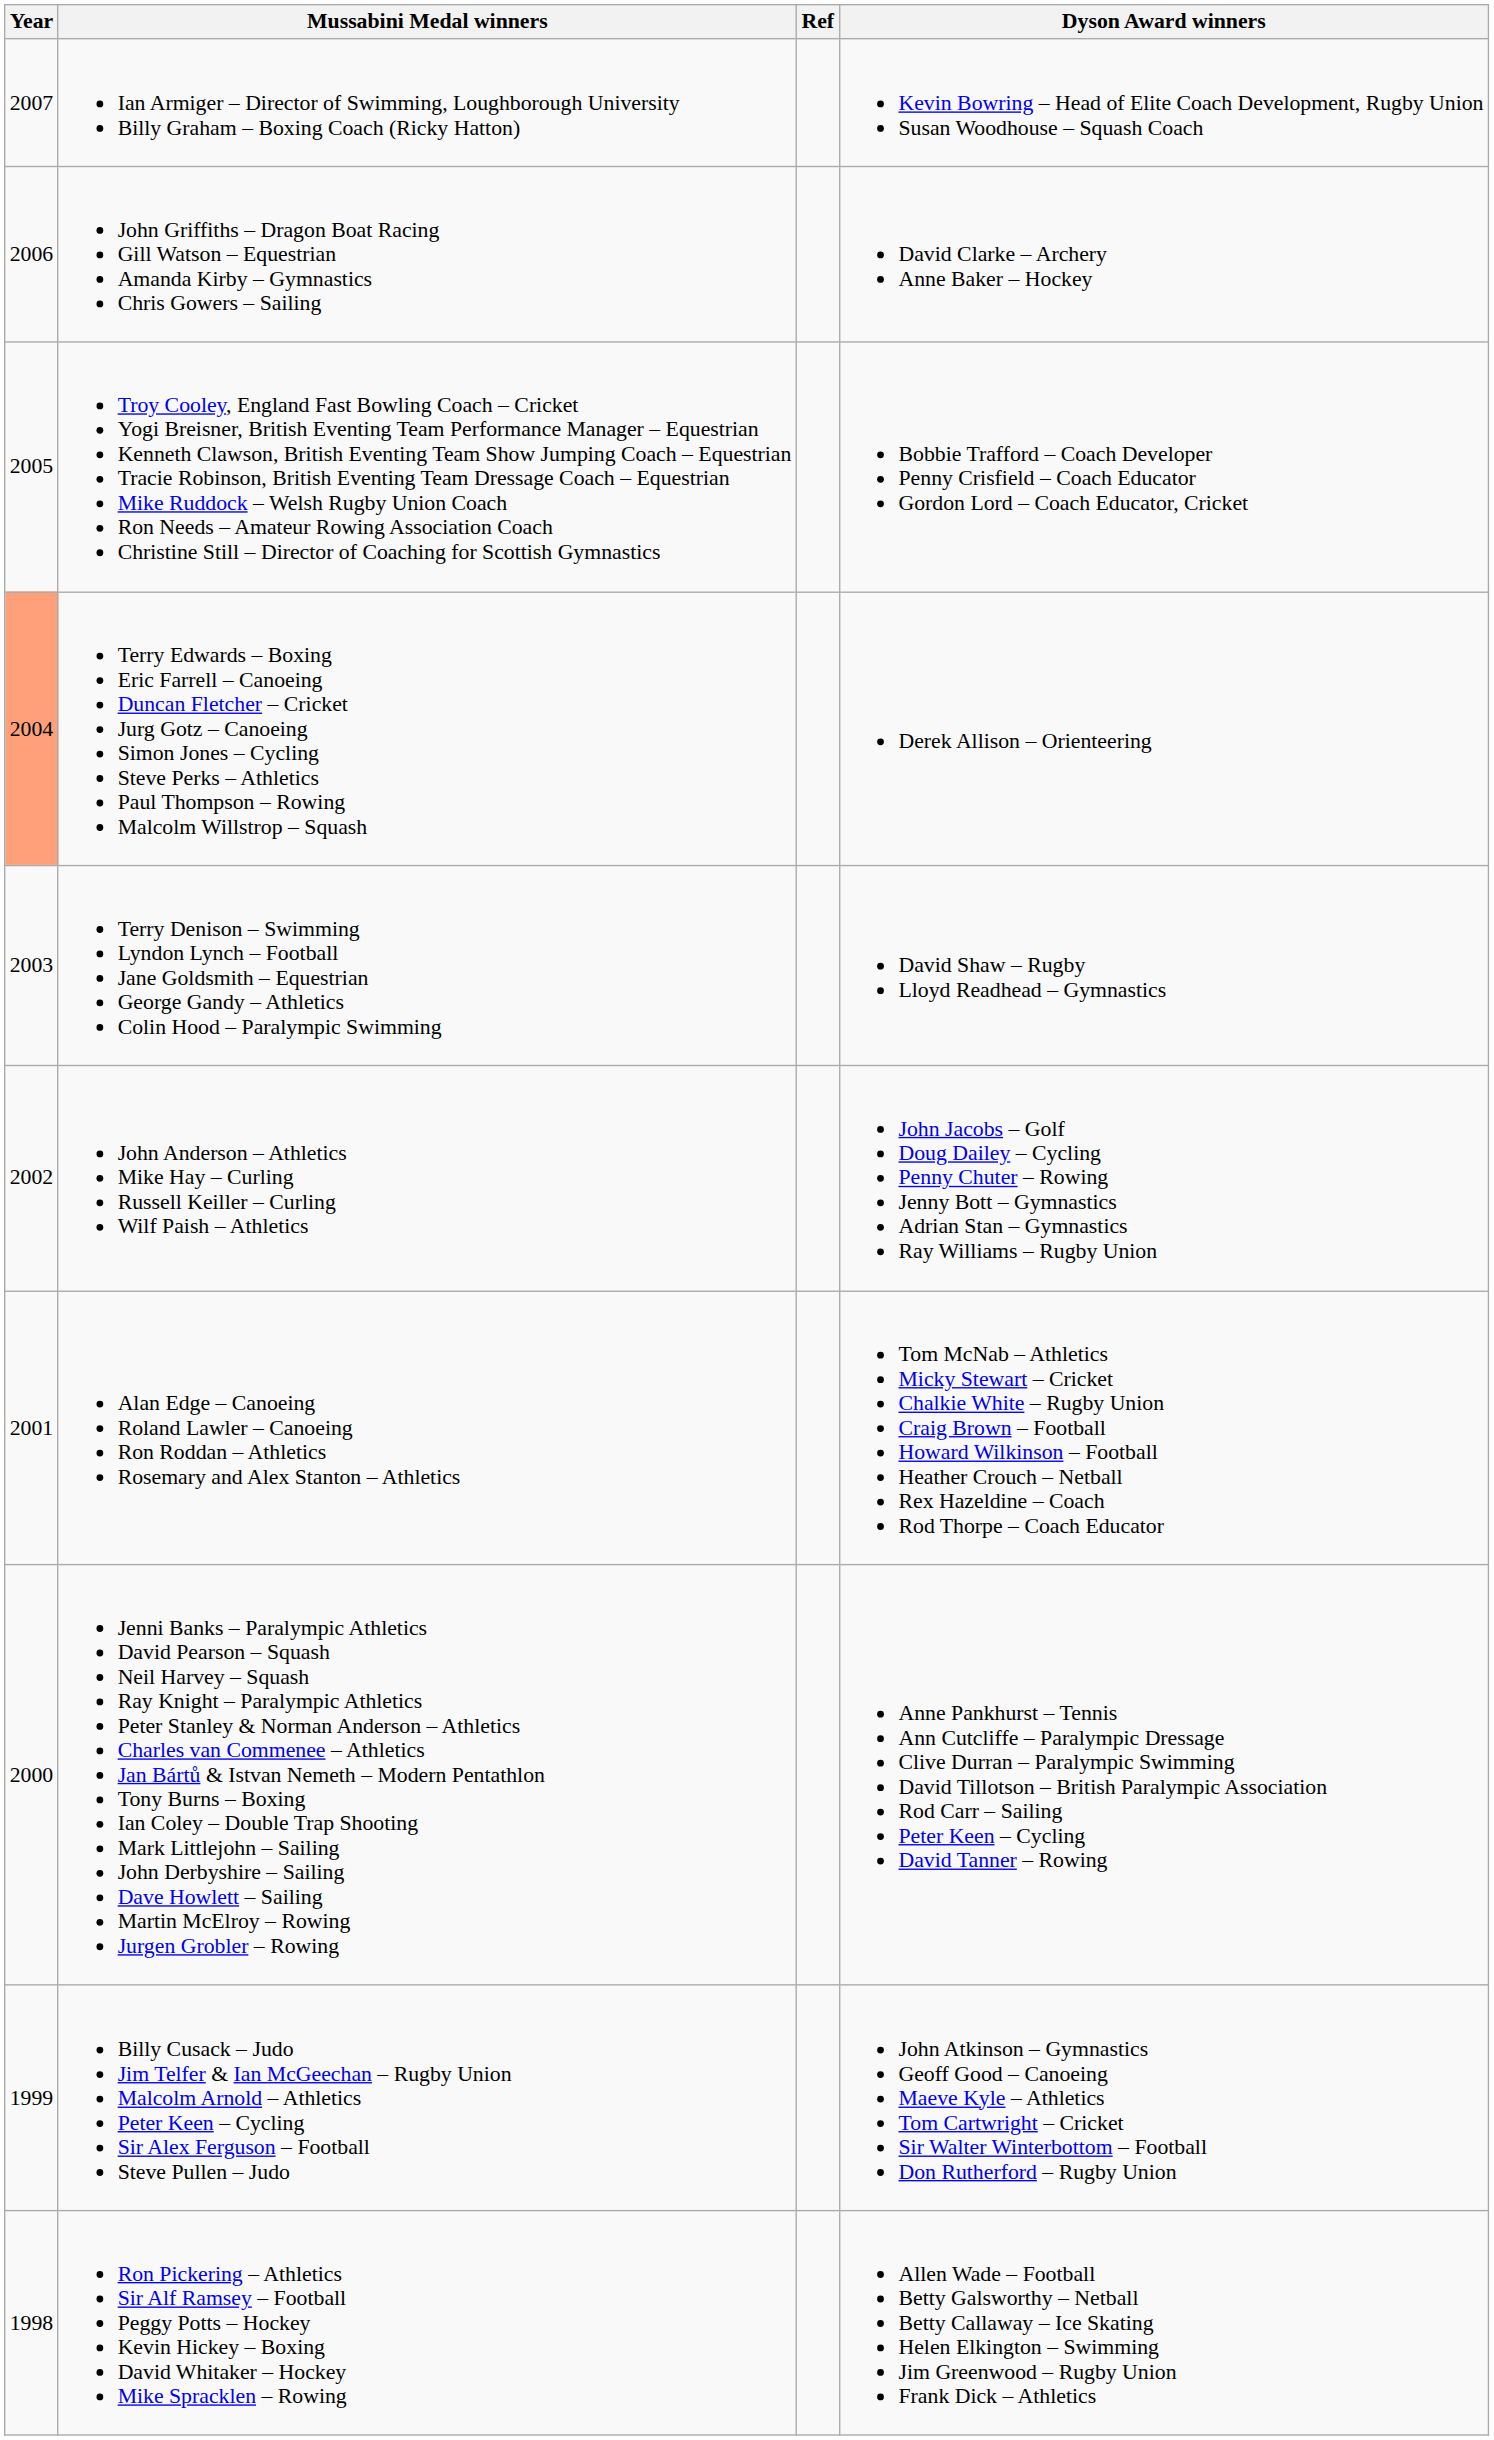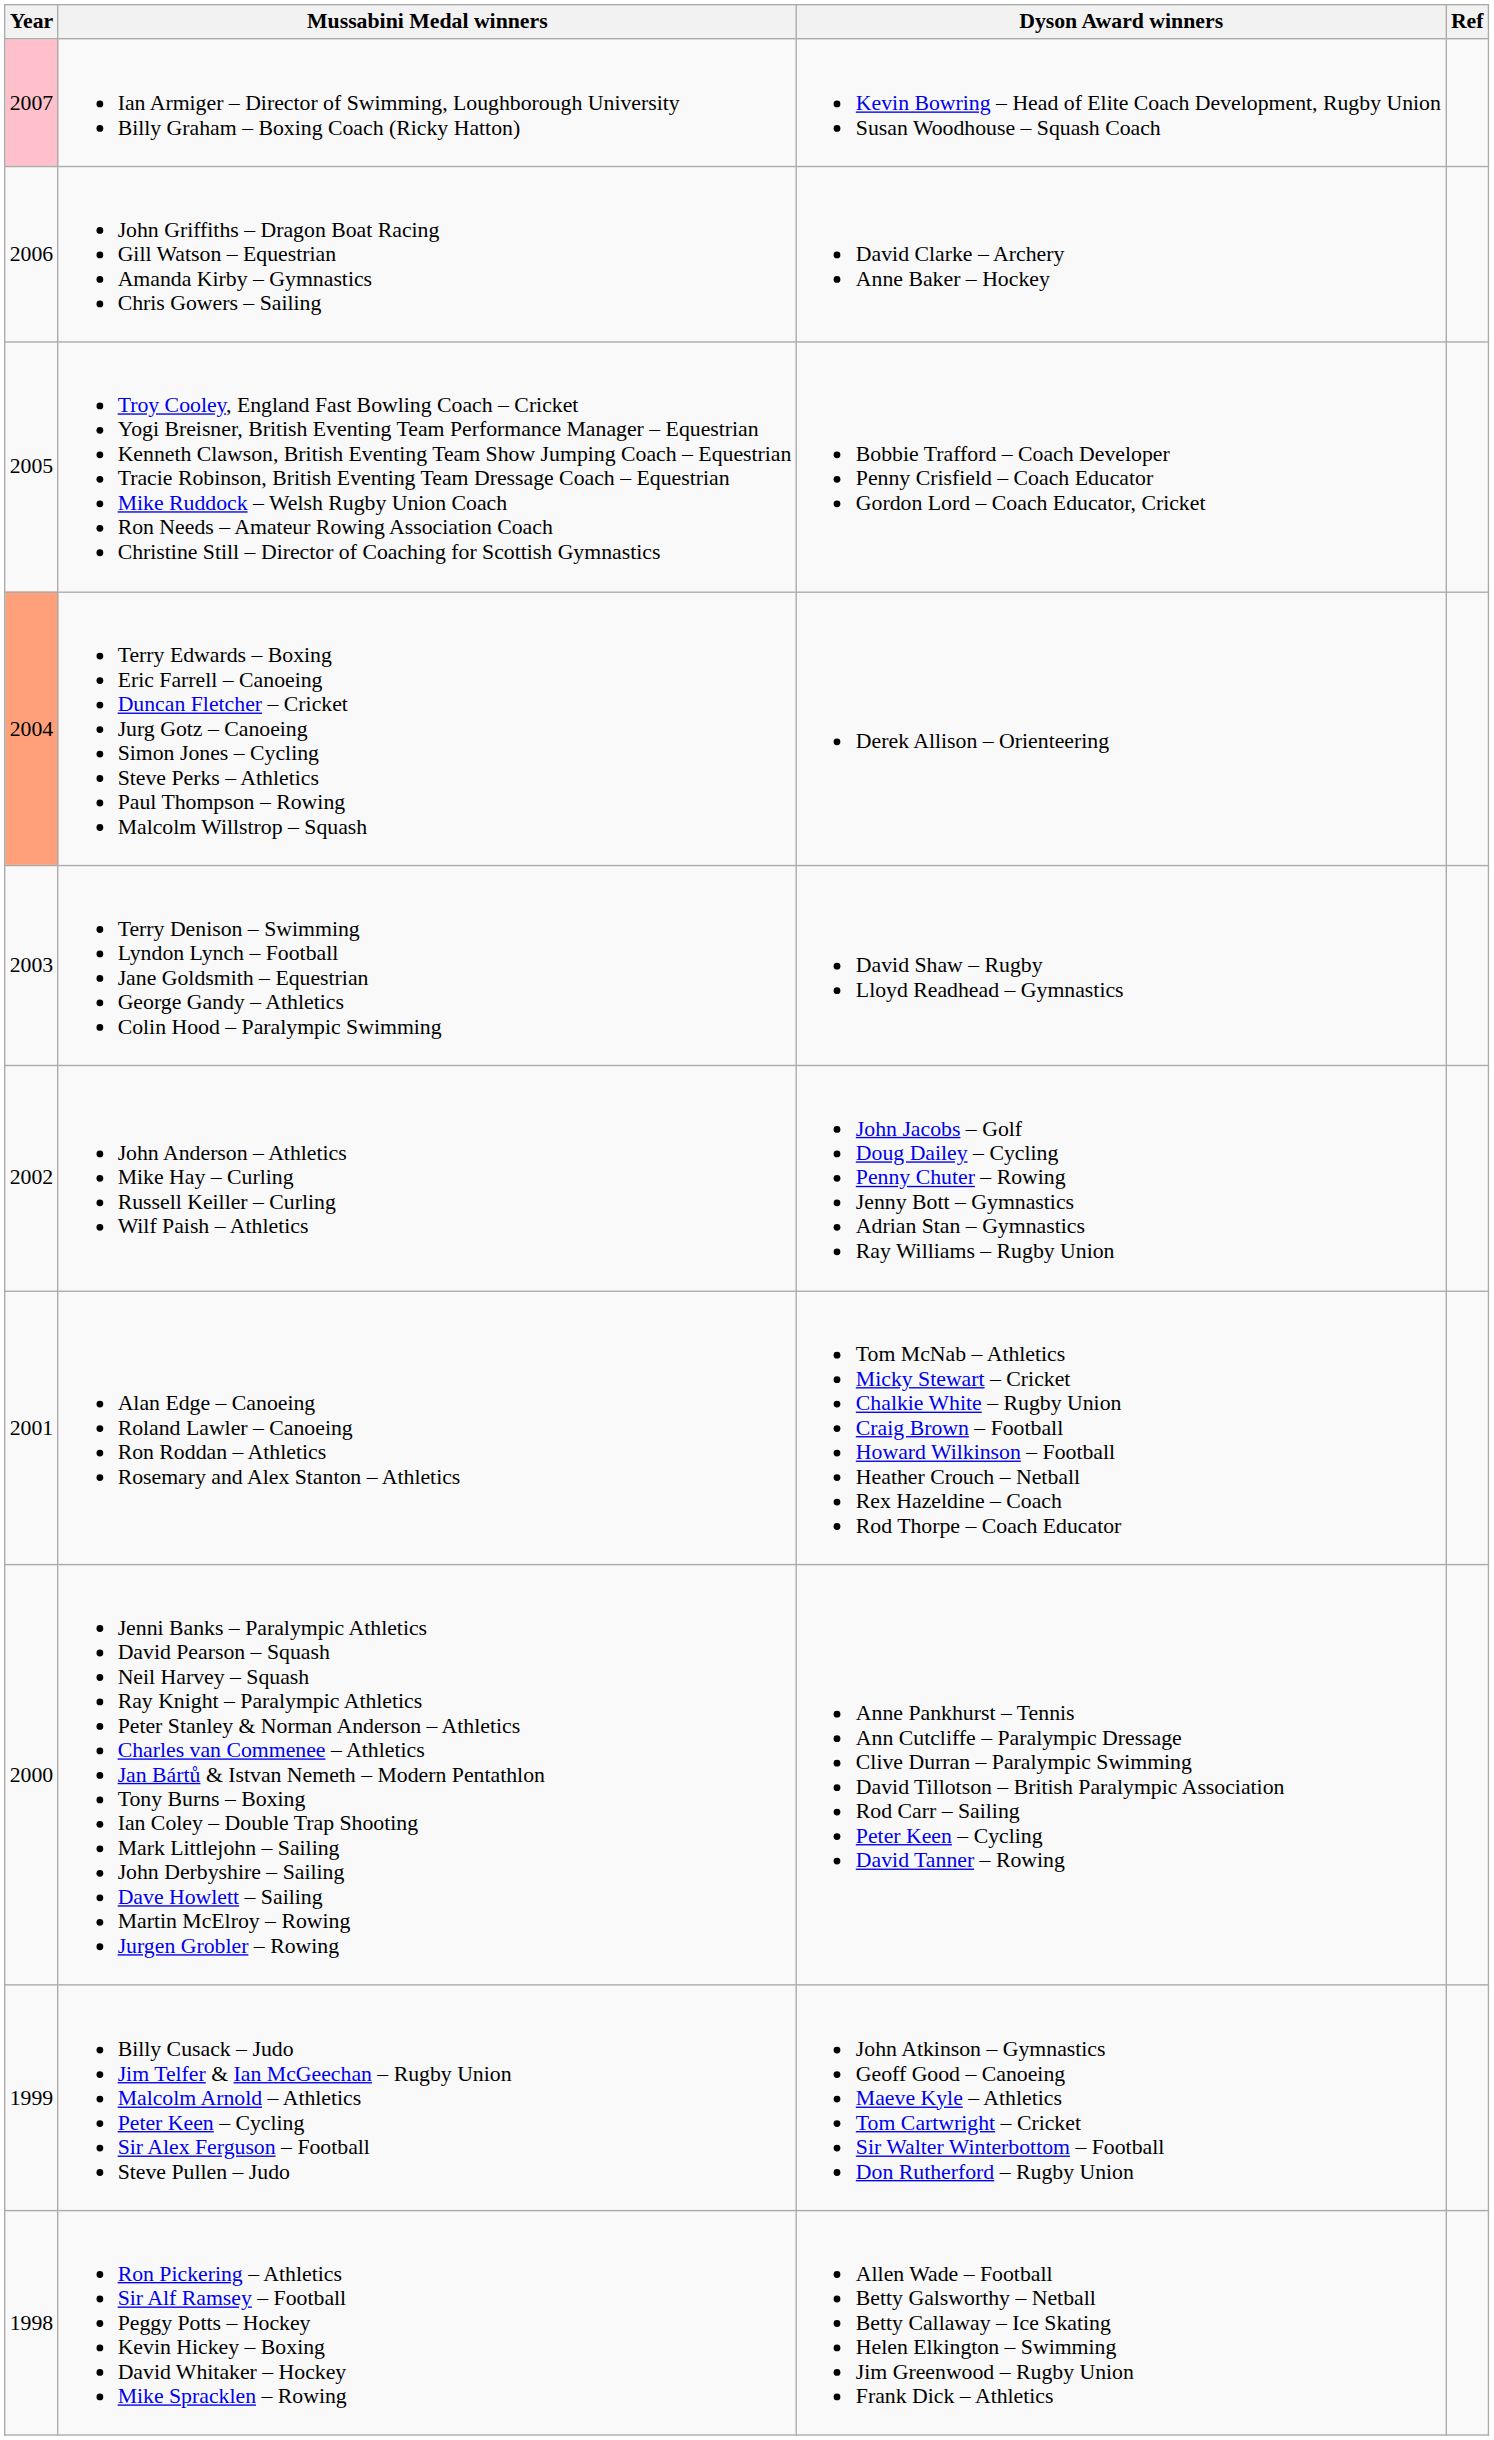columns swapped: (1164, 21) <-> (818, 21)
(31, 102) no background -> (31, 102) pink background
